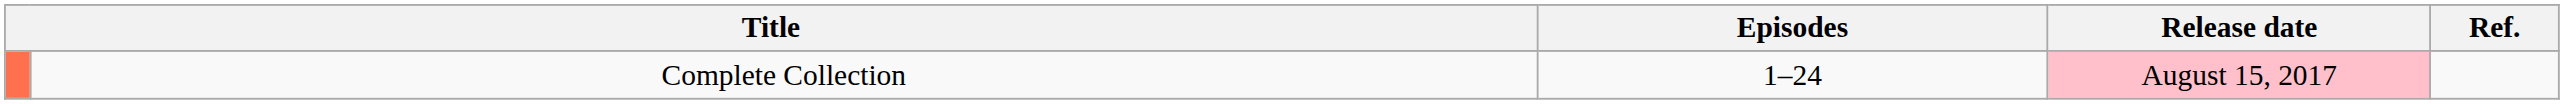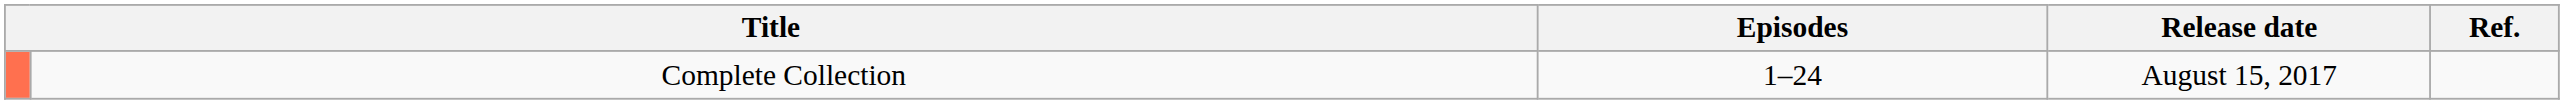(2239, 74) pink background -> (2239, 74) no background
